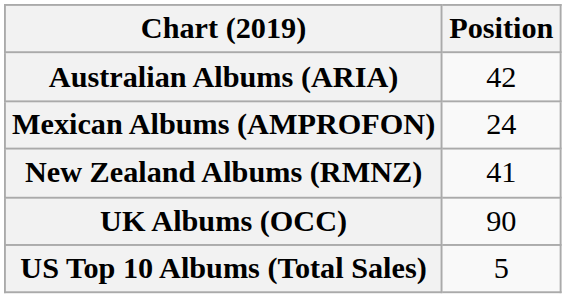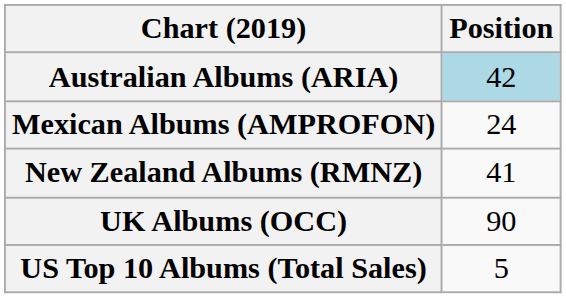(501, 76) no background -> (501, 76) lightblue background
